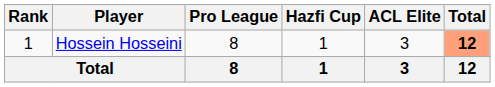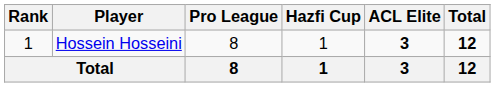(405, 43) normal -> (405, 43) bold
(467, 43) lightsalmon background -> (467, 43) no background
